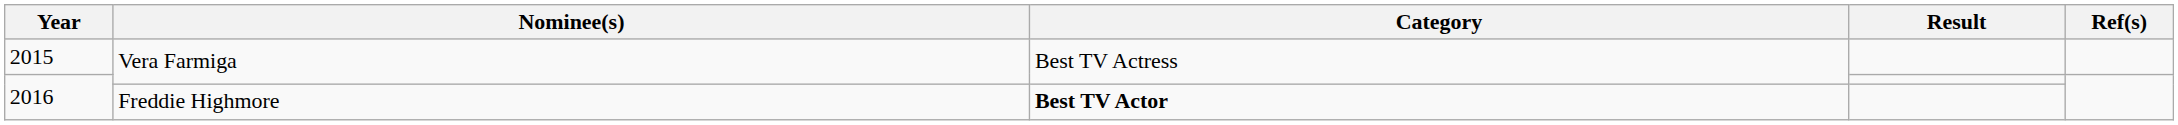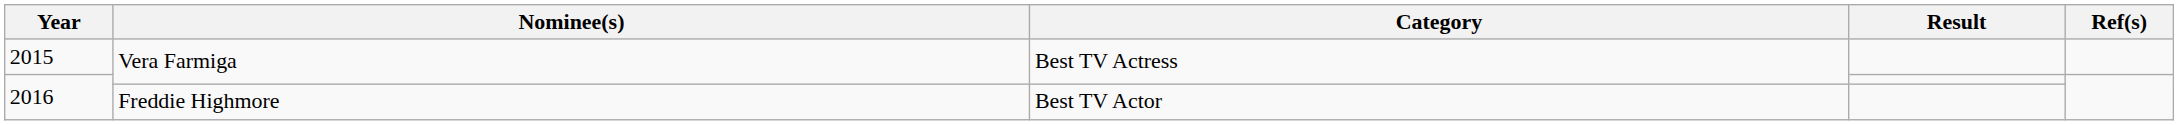(1101, 101) bold -> (1098, 101) normal
